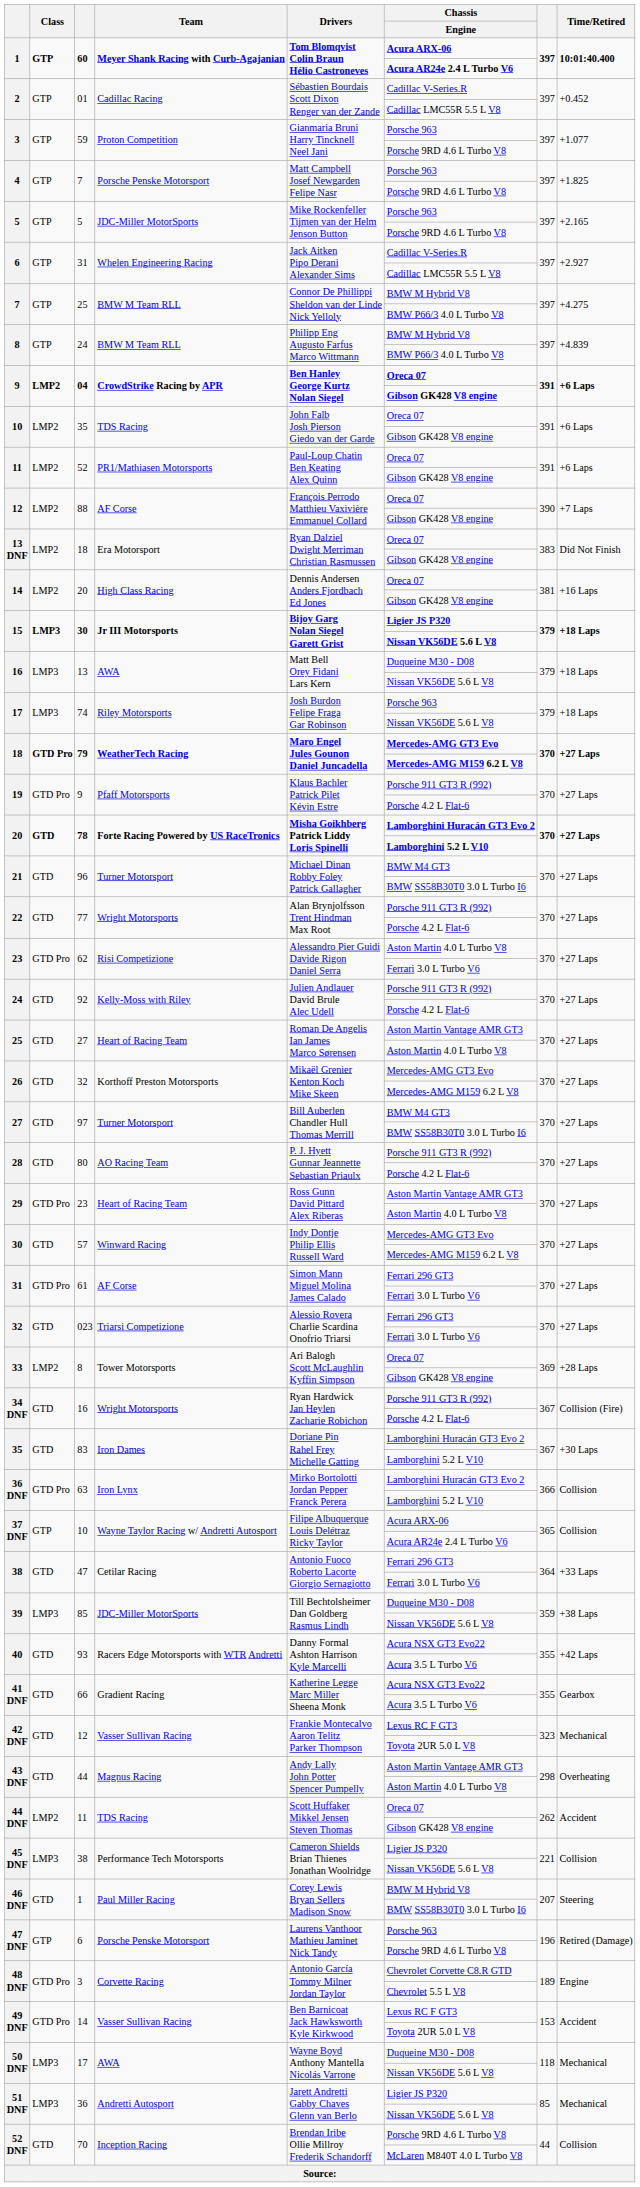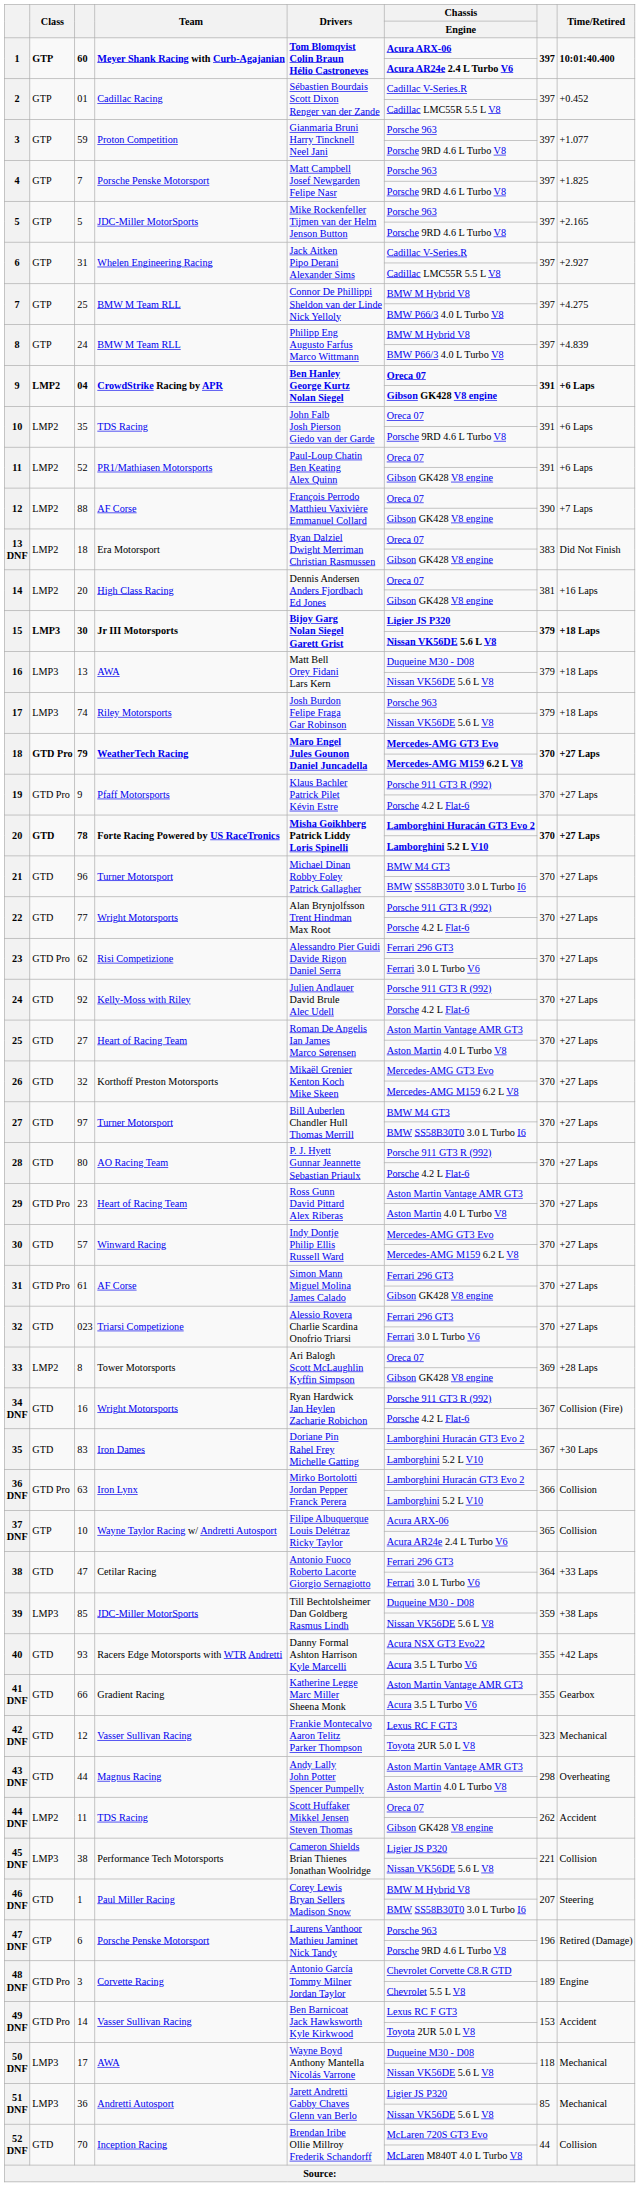(440, 437) Gibson GK428 V8 engine -> (446, 437) Porsche 9RD 4.6 L Turbo V8
(447, 948) Aston Martin 4.0 L Turbo V8 -> (420, 948) Ferrari 296 GT3
(433, 1296) Ferrari 3.0 L Turbo V6 -> (440, 1296) Gibson GK428 V8 engine
(436, 1684) Acura NSX GT3 Evo22 -> (455, 1684) Aston Martin Vantage AMR GT3
(446, 2135) Porsche 9RD 4.6 L Turbo V8 -> (437, 2135) McLaren 720S GT3 Evo
